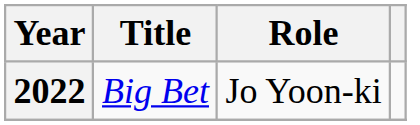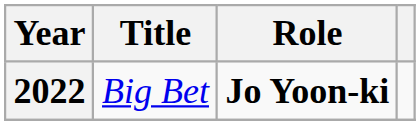(304, 90) normal -> (307, 90) bold
